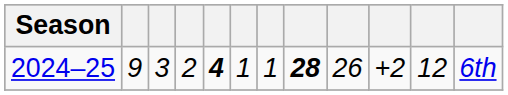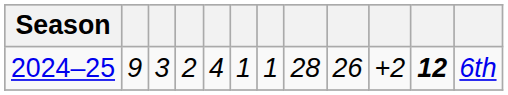(216, 68) bold -> (216, 68) normal
(305, 68) bold -> (305, 68) normal
(432, 68) normal -> (432, 68) bold
